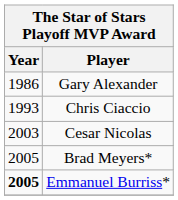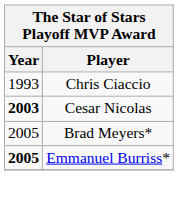- row: (108, 84)
(24, 133) normal -> (24, 108) bold
